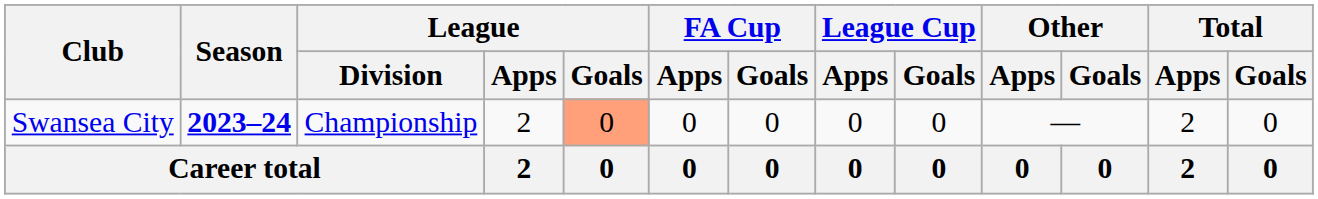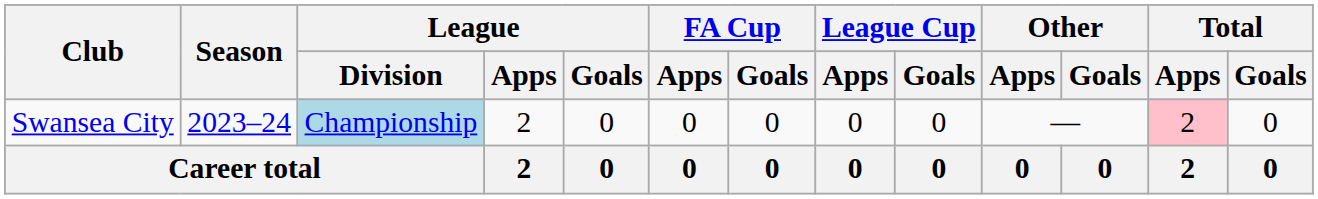(239, 121) bold -> (239, 121) normal
(391, 121) no background -> (391, 121) lightblue background
(607, 121) lightsalmon background -> (607, 121) no background
(1188, 121) no background -> (1188, 121) pink background
